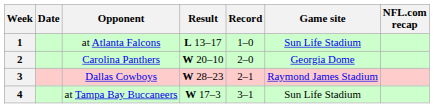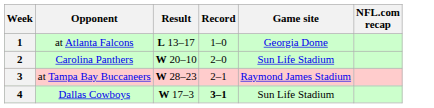- column: (49, 19)
(323, 42) Sun Life Stadium -> (296, 42) Georgia Dome
(323, 59) Georgia Dome -> (296, 59) Sun Life Stadium
(121, 77) Dallas Cowboys -> (94, 77) at Tampa Bay Buccaneers
(121, 94) at Tampa Bay Buccaneers -> (94, 94) Dallas Cowboys
(245, 94) normal -> (219, 94) bold
